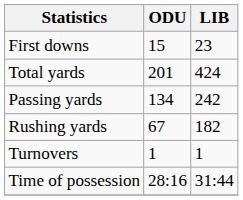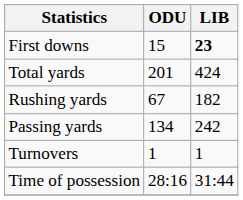(203, 45) normal -> (203, 45) bold
rows swapped: (58, 126) <-> (55, 99)
